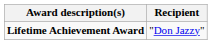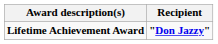(177, 30) normal -> (180, 30) bold
